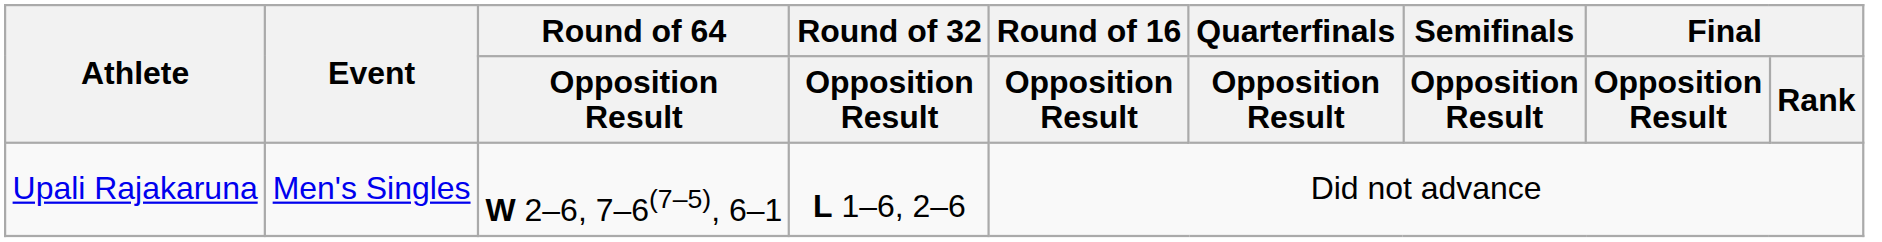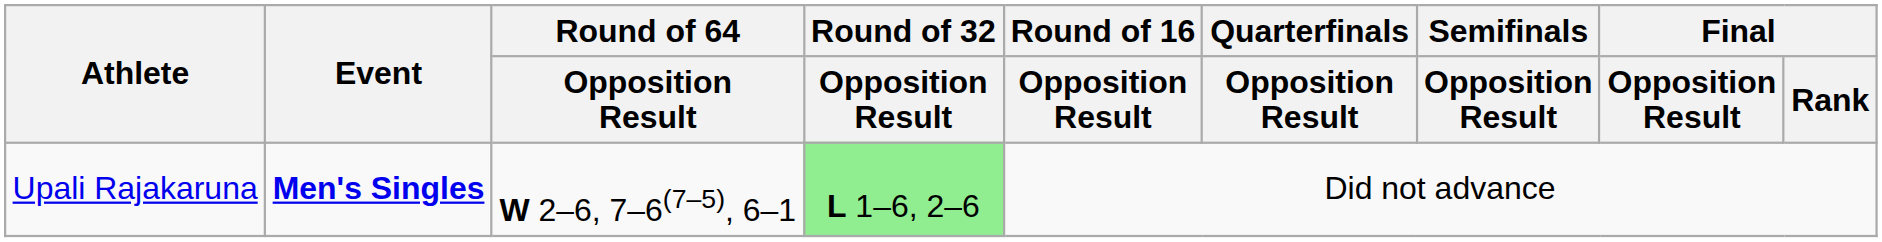(372, 189) normal -> (379, 189) bold
(889, 207) no background -> (903, 207) lightgreen background
